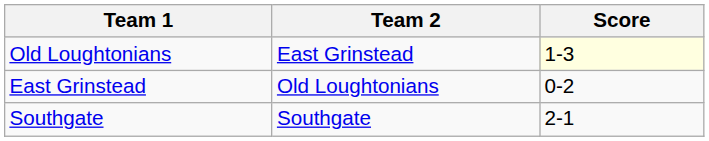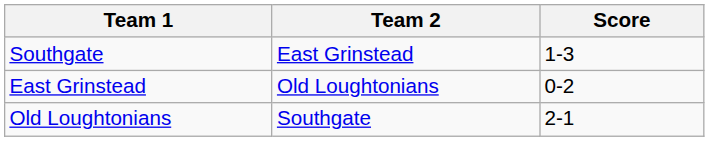(90, 53) Old Loughtonians -> (56, 53) Southgate
(559, 53) lightyellow background -> (559, 53) no background
(56, 119) Southgate -> (90, 119) Old Loughtonians
